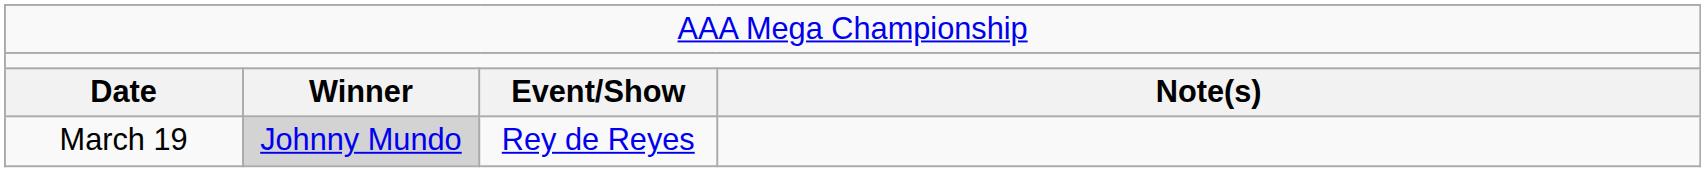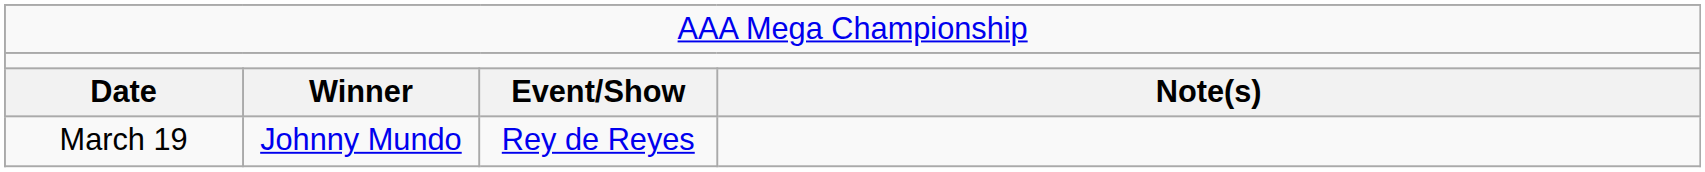(361, 140) lightgrey background -> (361, 140) no background
